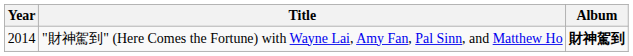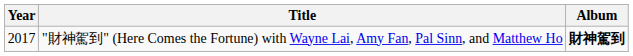(22, 38) 2014 -> (22, 38) 2017
